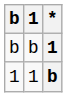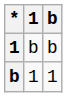columns swapped: (52, 19) <-> (14, 19)
